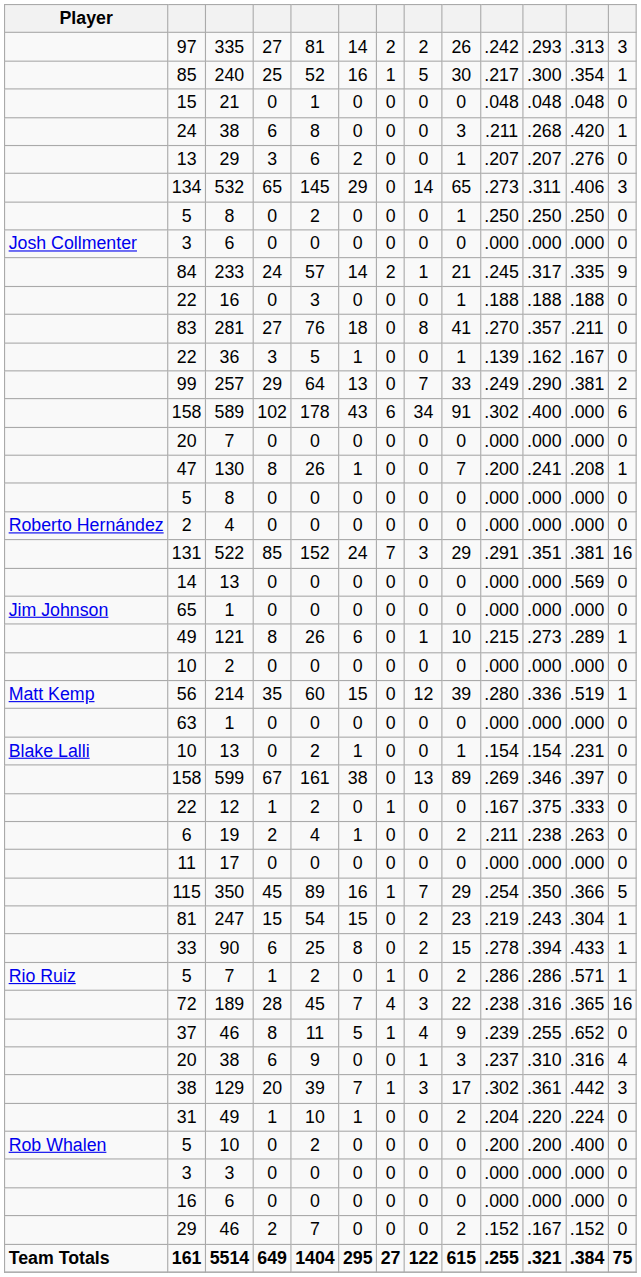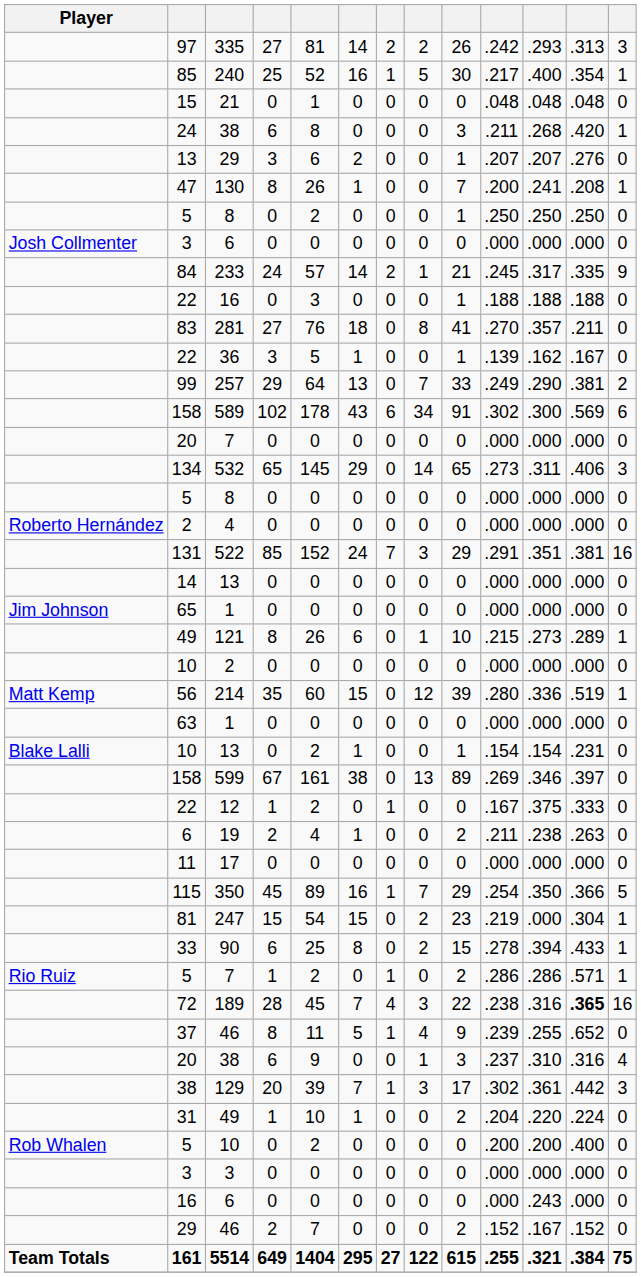(544, 74) .300 -> (544, 74) .400
rows swapped: (187, 469) <-> (187, 187)
(544, 412) .400 -> (544, 412) .300
(587, 412) .000 -> (587, 412) .569
(587, 581) .569 -> (587, 581) .000
(544, 919) .243 -> (544, 919) .000
(587, 1004) normal -> (587, 1004) bold
(544, 1201) .000 -> (544, 1201) .243
